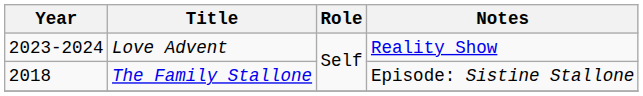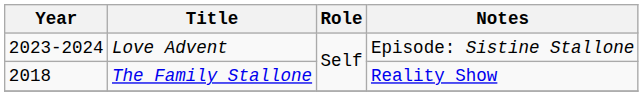(434, 48) Reality Show -> (503, 48) Episode: Sistine Stallone
(503, 76) Episode: Sistine Stallone -> (434, 76) Reality Show
